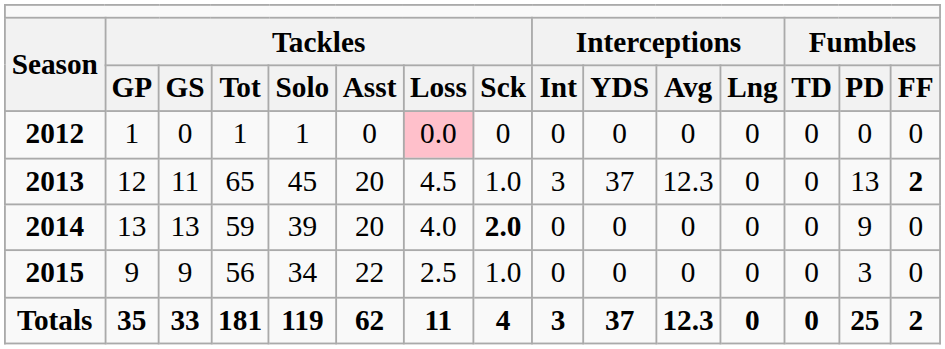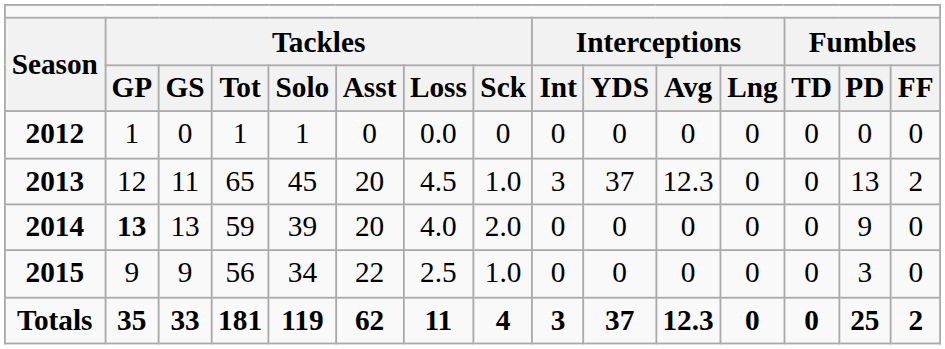(438, 134) pink background -> (438, 134) no background
(916, 180) bold -> (916, 180) normal
(132, 226) normal -> (132, 226) bold
(503, 226) bold -> (503, 226) normal
